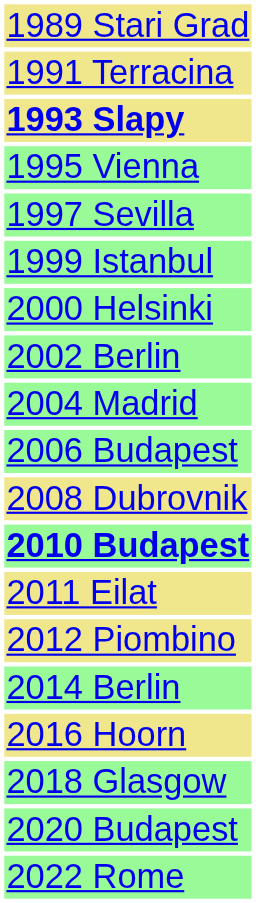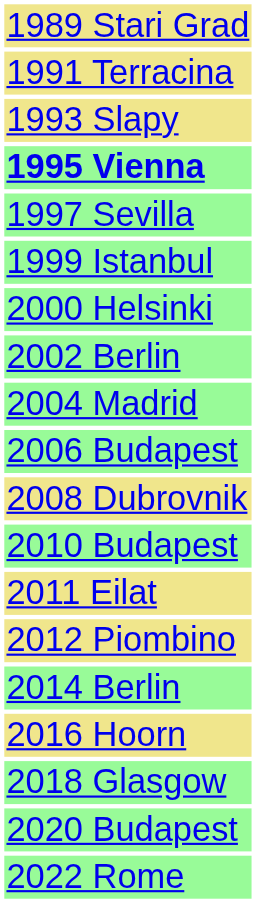(95, 119) bold -> (93, 119) normal
(103, 167) normal -> (106, 167) bold
(128, 545) bold -> (122, 545) normal
